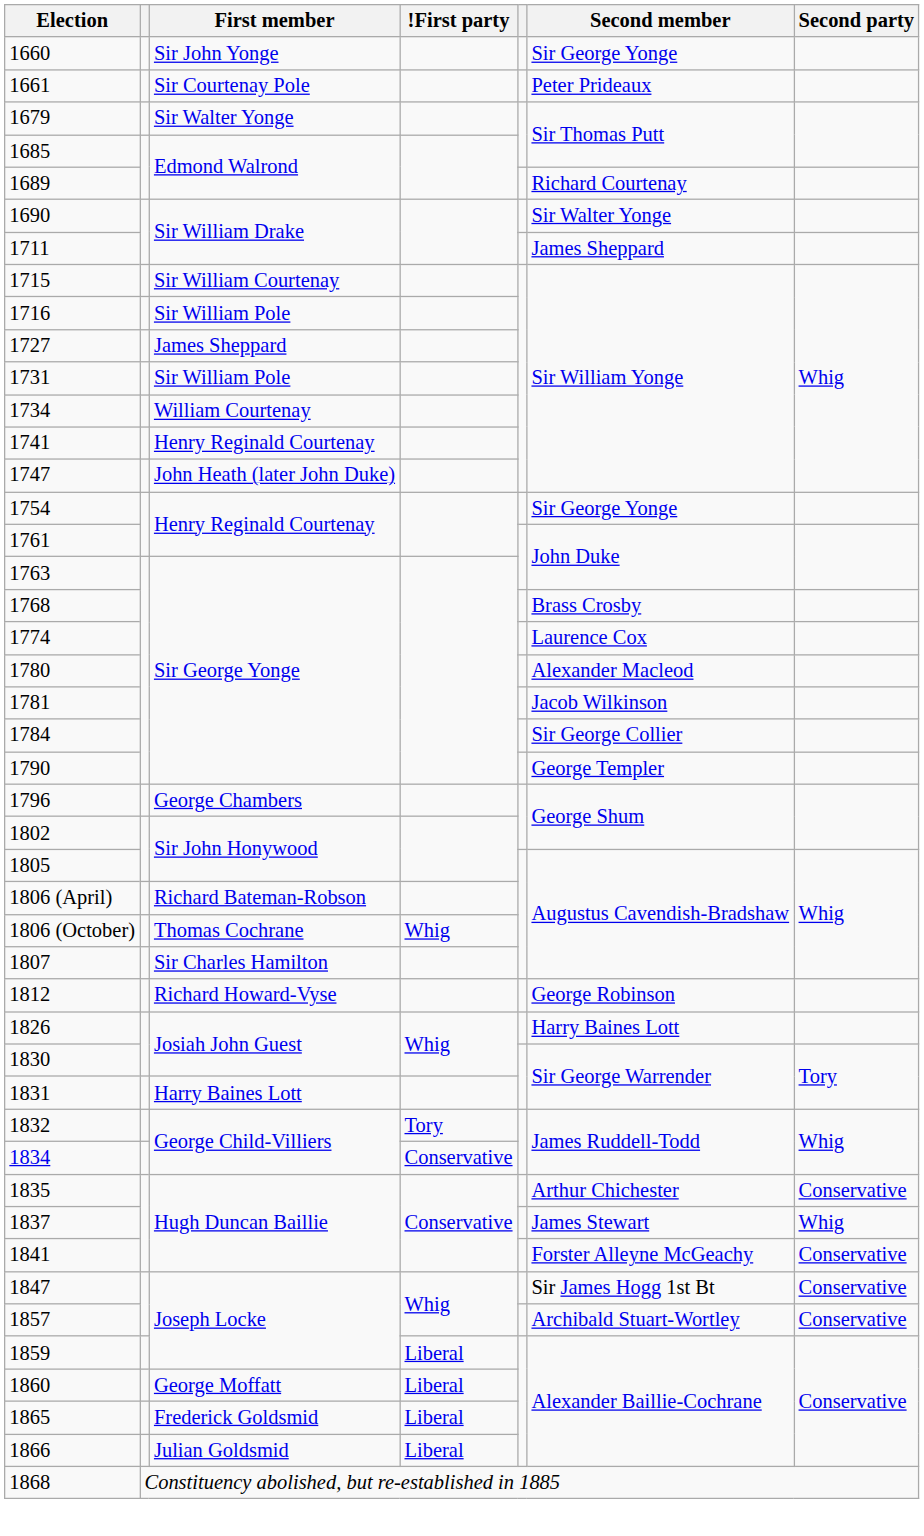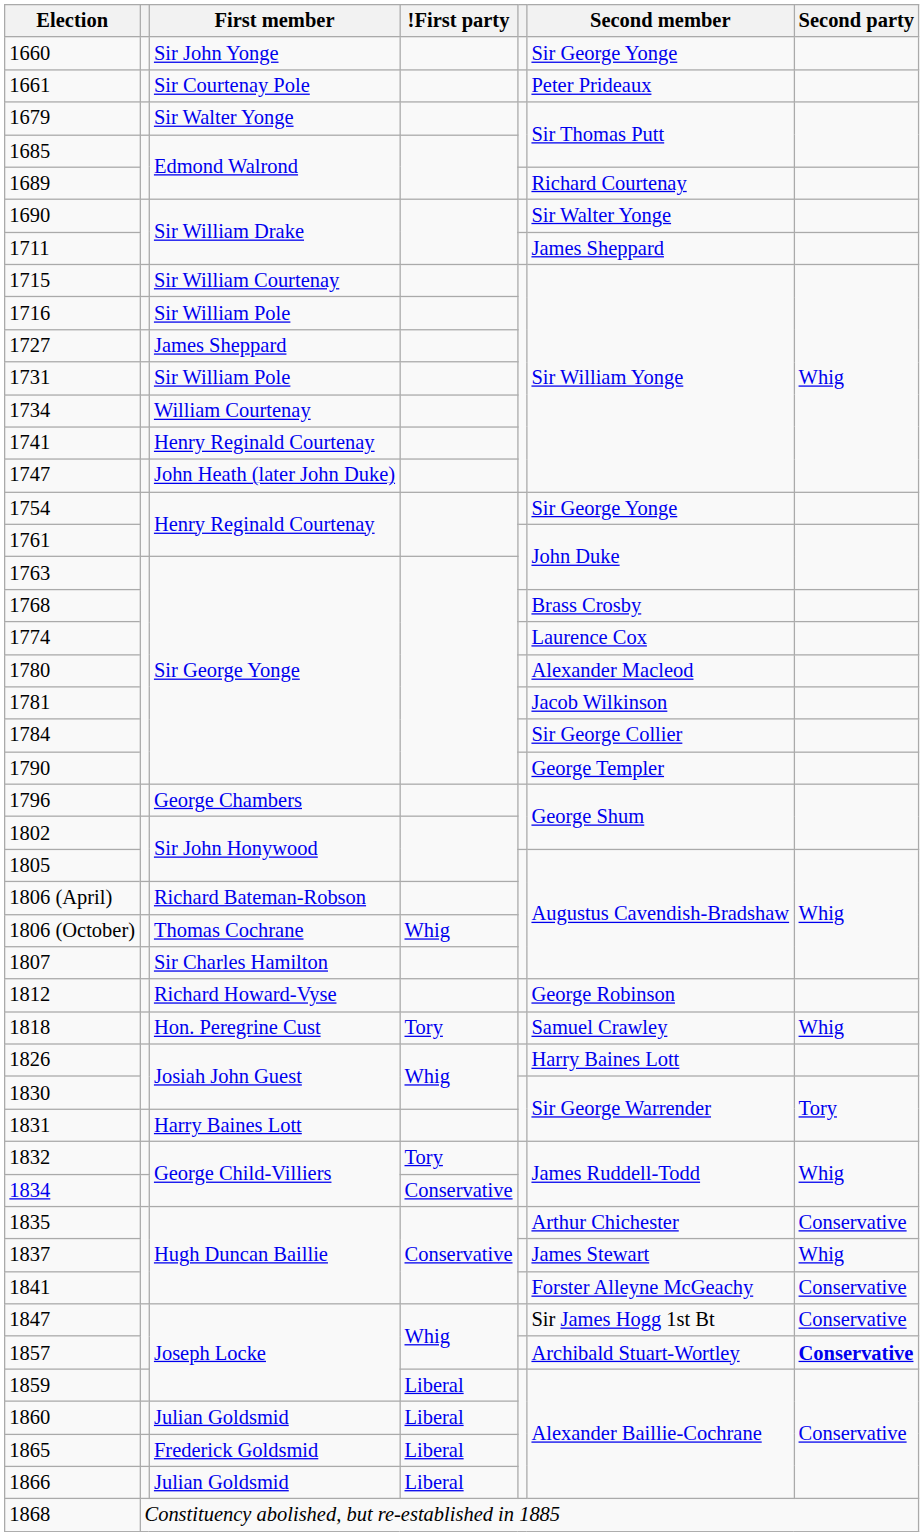+ row: (30, 1027)
(853, 1319) normal -> (856, 1352) bold
(218, 1384) George Moffatt -> (221, 1417) Julian Goldsmid
